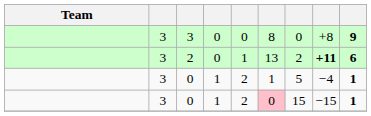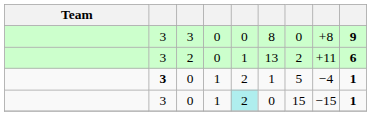(326, 57) bold -> (326, 57) normal
(163, 79) normal -> (163, 79) bold
(244, 100) no background -> (244, 100) paleturquoise background
(272, 100) pink background -> (272, 100) no background
